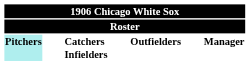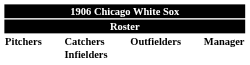(23, 41) paleturquoise background -> (23, 41) no background
